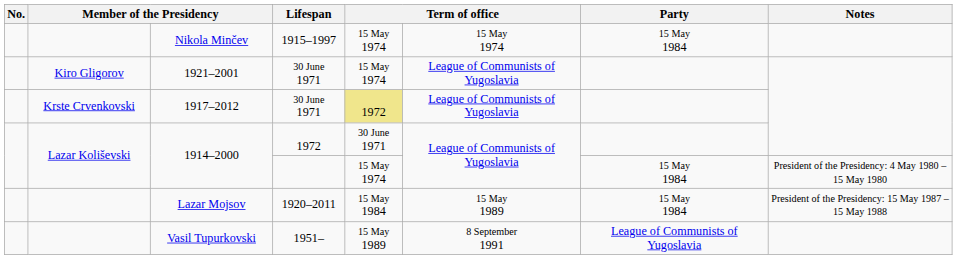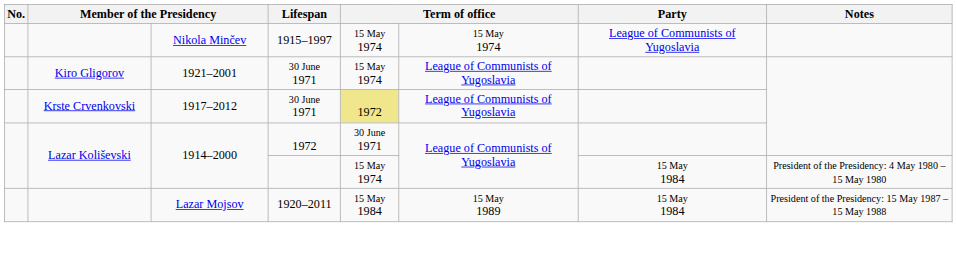(674, 41) 15 May 1984 -> (672, 40) League of Communists of Yugoslavia
- row: (212, 238)
